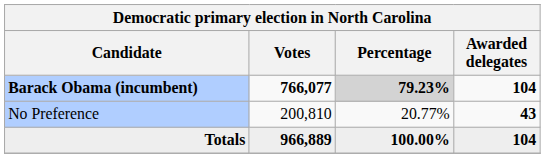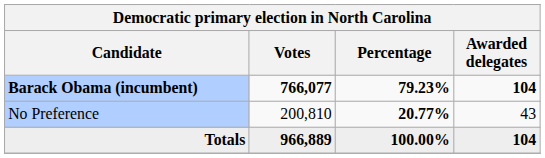(424, 88) lightgrey background -> (424, 88) no background
(425, 114) normal -> (424, 114) bold
(528, 114) bold -> (528, 114) normal
